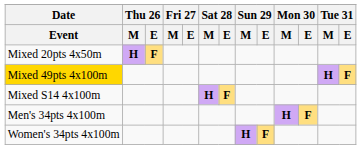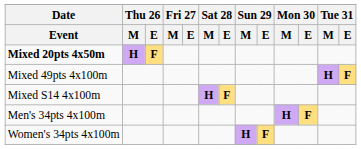(55, 55) normal -> (56, 55) bold
(58, 75) gold background -> (58, 75) no background
